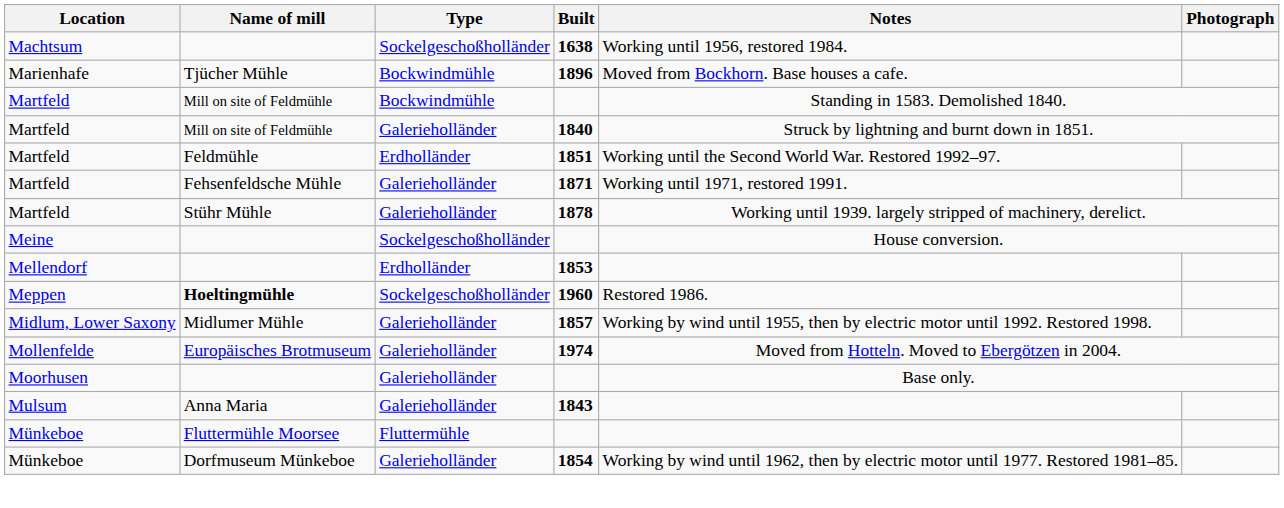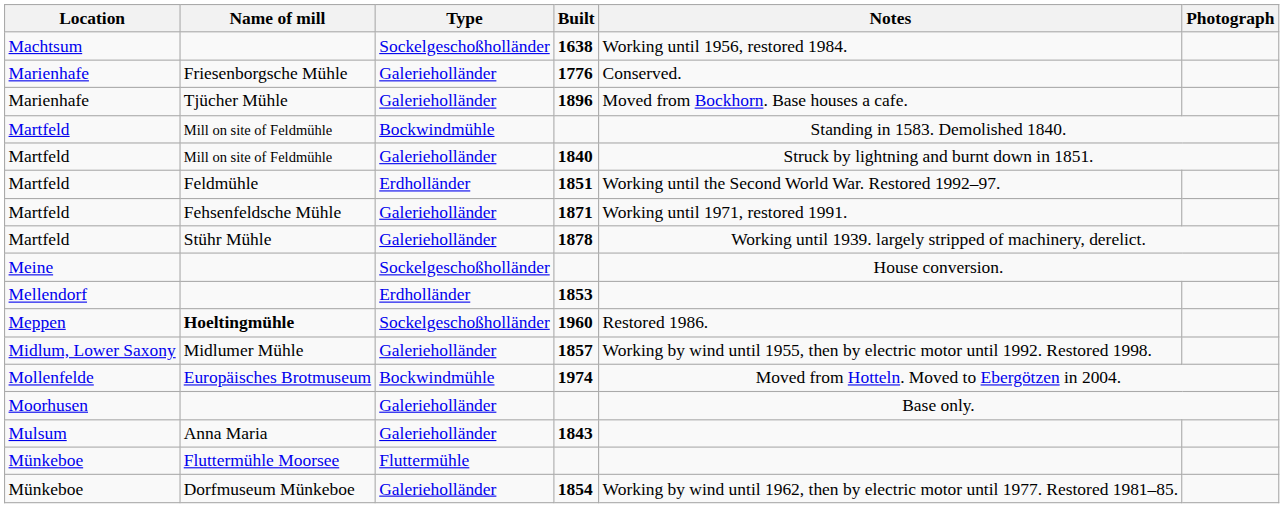+ row: (49, 73)
(437, 73) Bockwindmühle -> (438, 101) Galerieholländer
(438, 350) Galerieholländer -> (437, 377) Bockwindmühle
